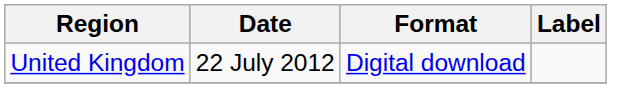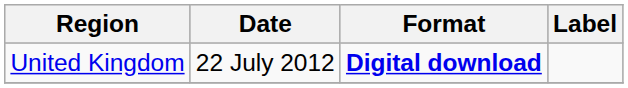(436, 62) normal -> (444, 62) bold
